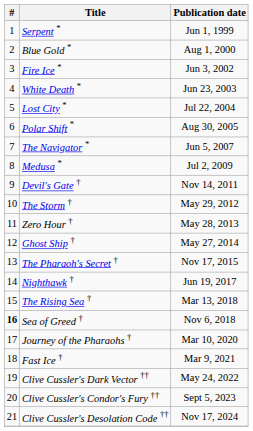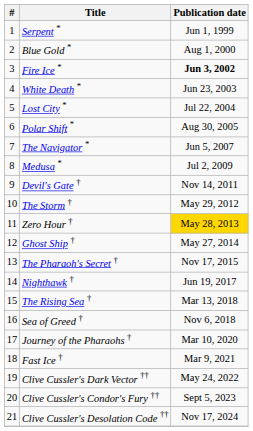(210, 69) normal -> (210, 69) bold
(210, 223) no background -> (210, 223) gold background
(12, 320) bold -> (12, 320) normal
